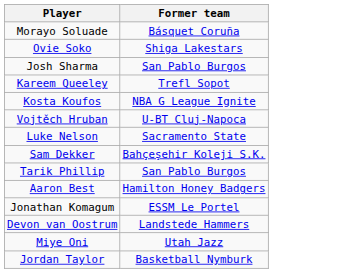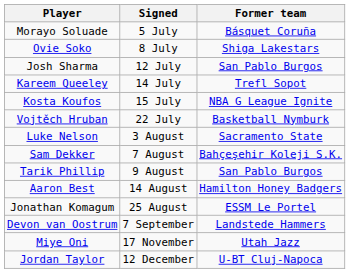+ column: (158, 13)
(194, 119) U-BT Cluj-Napoca -> (271, 119) Basketball Nymburk
(194, 259) Basketball Nymburk -> (271, 259) U-BT Cluj-Napoca
